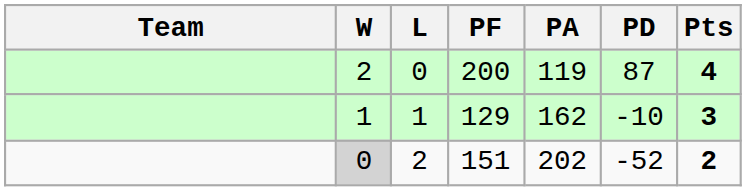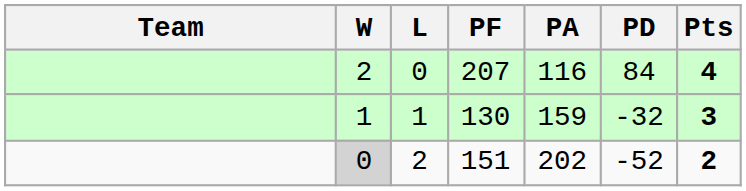(486, 72) 200 -> (486, 72) 207
(562, 72) 119 -> (562, 72) 116
(639, 72) 87 -> (639, 72) 84
(486, 117) 129 -> (486, 117) 130
(562, 117) 162 -> (562, 117) 159
(639, 117) -10 -> (639, 117) -32
